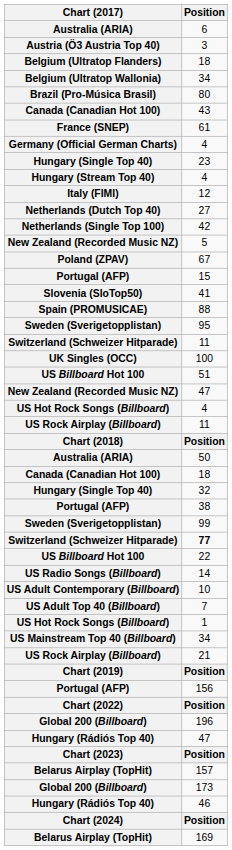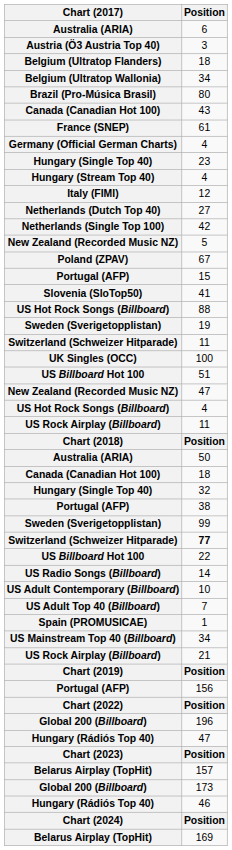(93, 309) Spain (PROMUSICAE) -> (93, 309) US Hot Rock Songs (Billboard)
(204, 326) 95 -> (204, 326) 19
(93, 623) US Hot Rock Songs (Billboard) -> (93, 623) Spain (PROMUSICAE)
